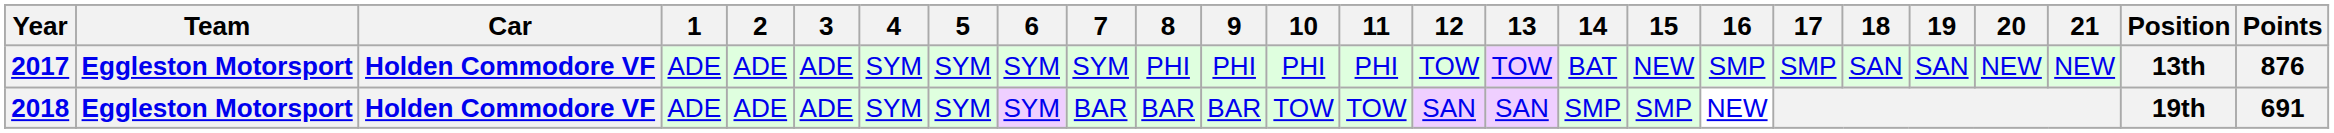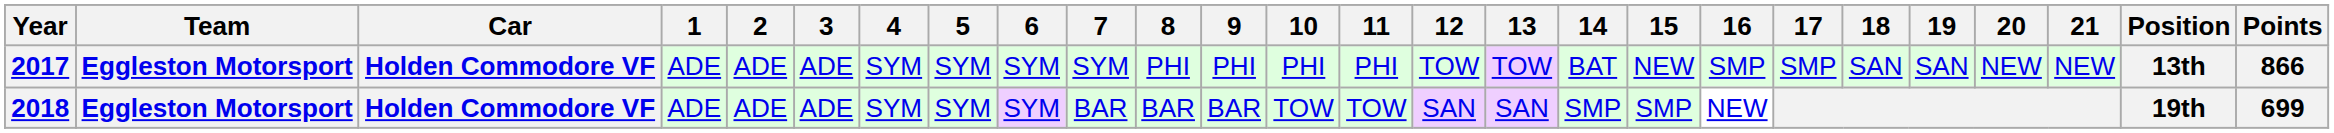(2283, 66) 876 -> (2283, 66) 866
(2283, 107) 691 -> (2283, 107) 699
